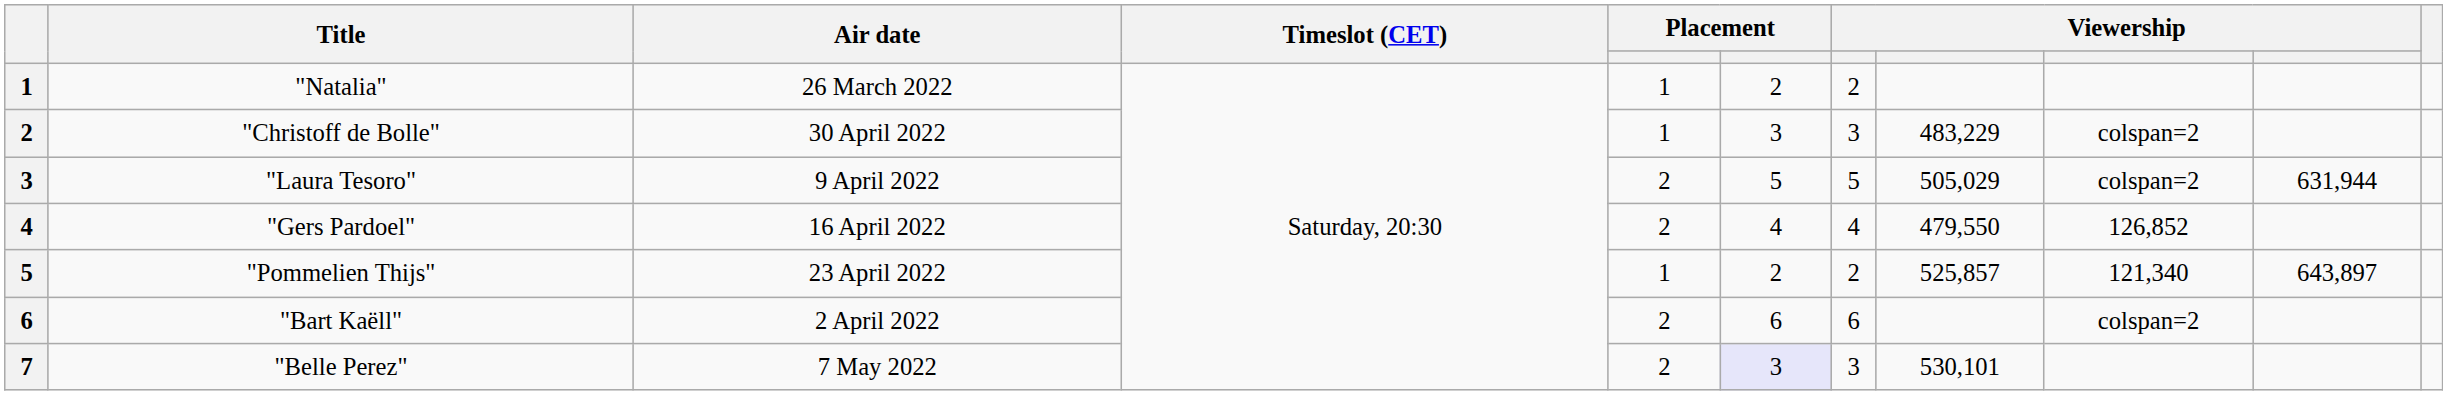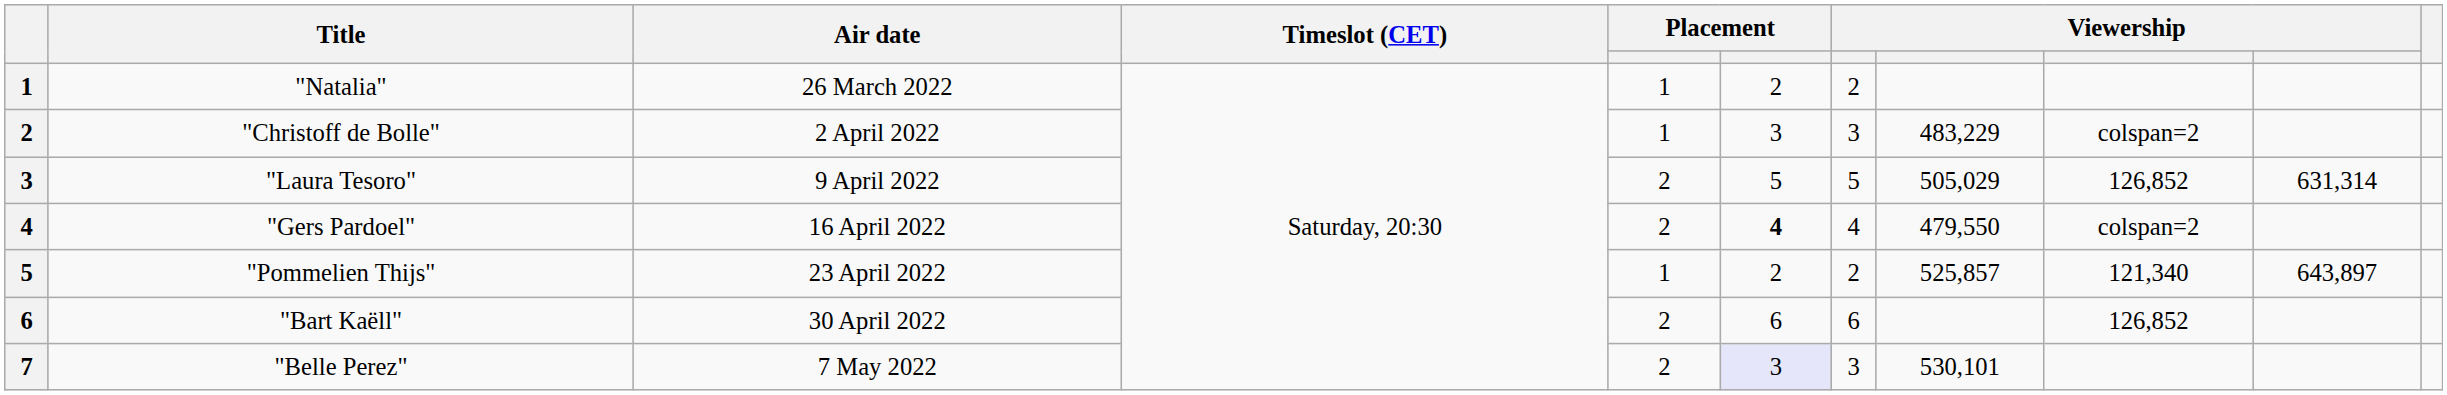(877, 133) 30 April 2022 -> (877, 133) 2 April 2022
(2149, 180) colspan=2 -> (2149, 180) 126,852
(2337, 180) 631,944 -> (2337, 180) 631,314
(1776, 227) normal -> (1776, 227) bold
(2149, 227) 126,852 -> (2149, 227) colspan=2
(877, 320) 2 April 2022 -> (877, 320) 30 April 2022
(2149, 320) colspan=2 -> (2149, 320) 126,852
